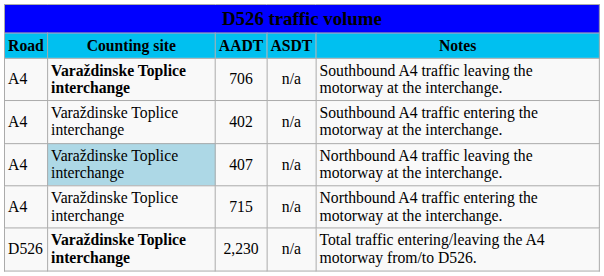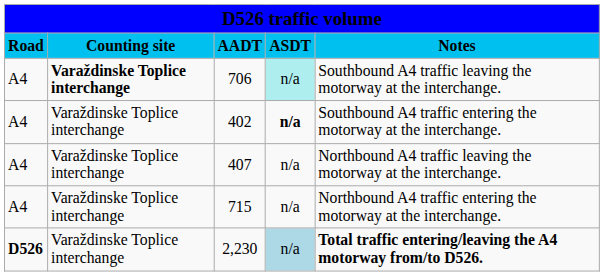(291, 79) no background -> (290, 79) paleturquoise background
(291, 121) normal -> (290, 121) bold
(115, 164) lightblue background -> (115, 164) no background
(26, 249) normal -> (26, 249) bold
(119, 249) bold -> (115, 249) normal
(291, 249) no background -> (290, 249) lightblue background
(432, 249) normal -> (438, 249) bold
